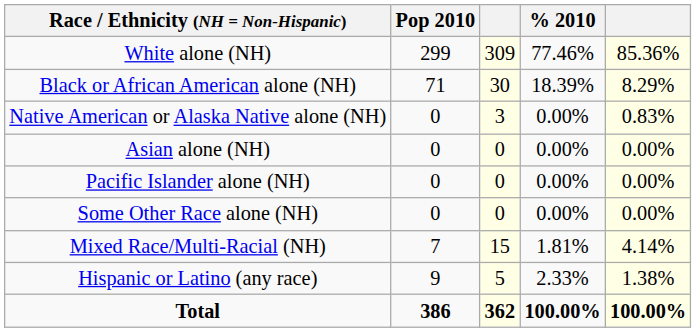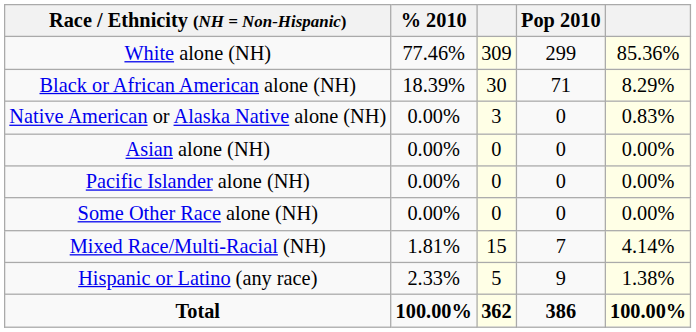columns swapped: (435, 20) <-> (563, 20)
